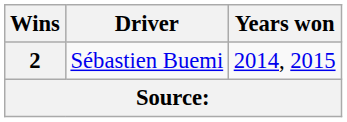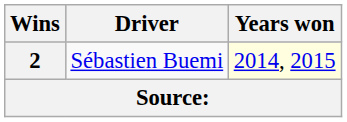(285, 60) no background -> (285, 60) lightyellow background
